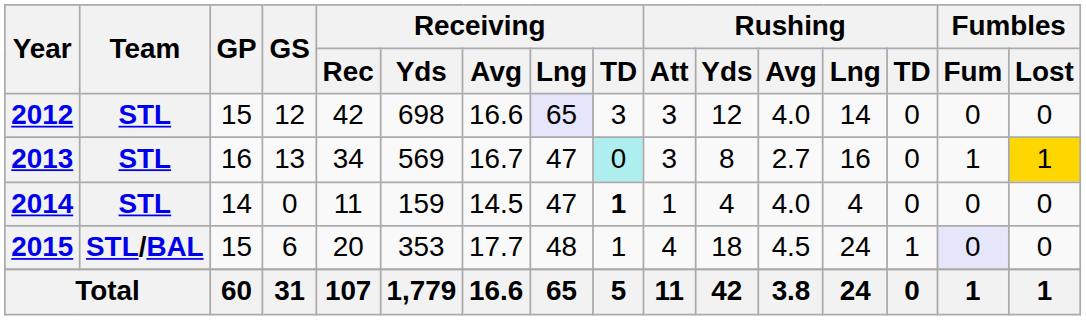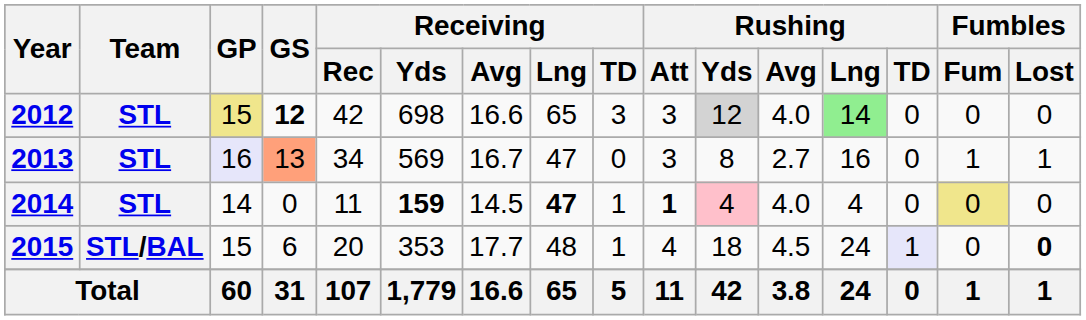(237, 114) no background -> (237, 114) khaki background
(290, 114) normal -> (290, 114) bold
(562, 114) lavender background -> (562, 114) no background
(727, 114) no background -> (727, 114) lightgrey background
(855, 114) no background -> (855, 114) lightgreen background
(237, 159) no background -> (237, 159) lavender background
(290, 159) no background -> (290, 159) lightsalmon background
(618, 159) paleturquoise background -> (618, 159) no background
(1044, 159) gold background -> (1044, 159) no background
(421, 203) normal -> (421, 203) bold
(562, 203) normal -> (562, 203) bold
(618, 203) bold -> (618, 203) normal
(669, 203) normal -> (669, 203) bold
(727, 203) no background -> (727, 203) pink background
(973, 203) no background -> (973, 203) khaki background
(912, 247) no background -> (912, 247) lavender background
(973, 247) lavender background -> (973, 247) no background
(1044, 247) normal -> (1044, 247) bold
